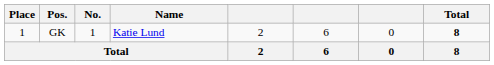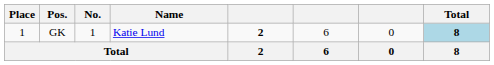(261, 32) normal -> (261, 32) bold
(457, 32) no background -> (457, 32) lightblue background
